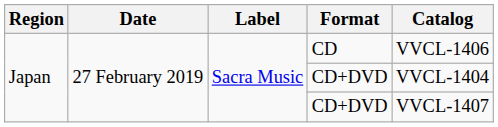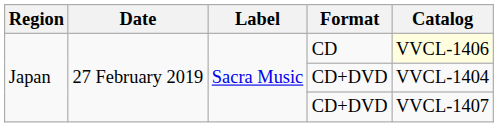(443, 48) no background -> (443, 48) lightyellow background
